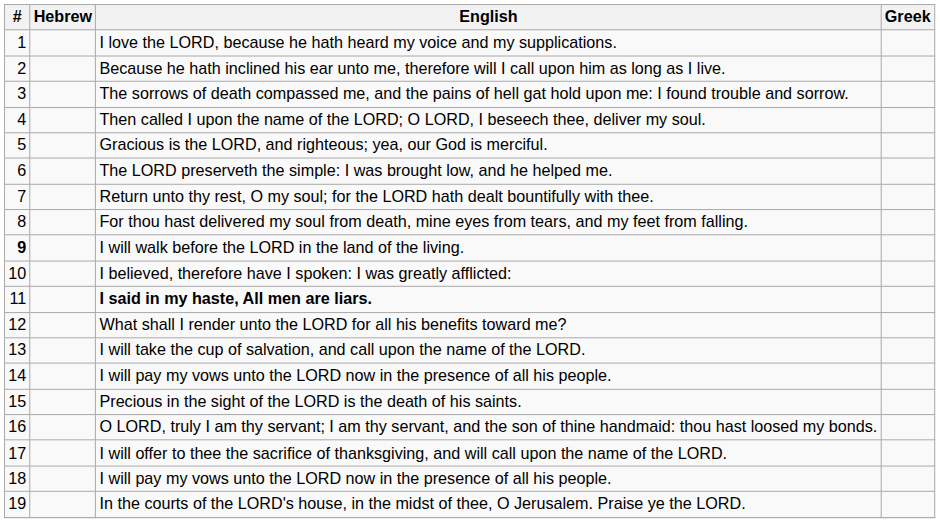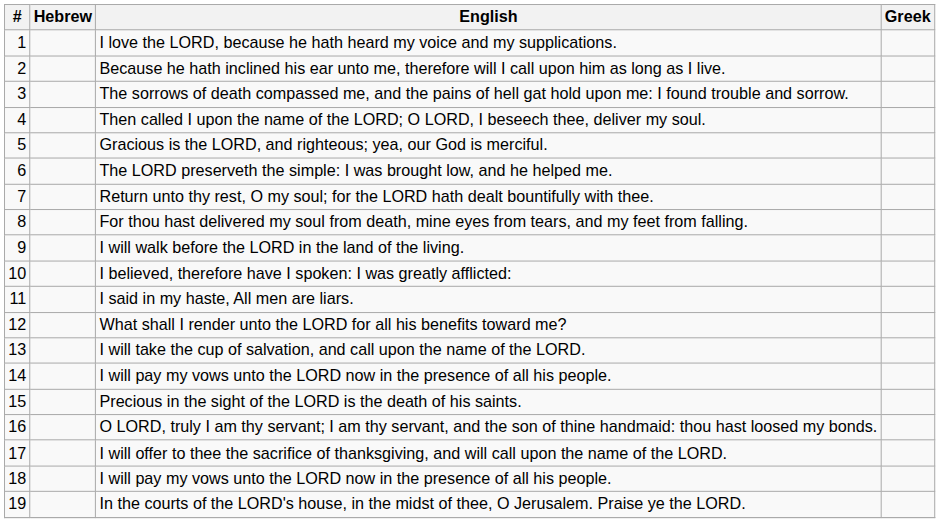(22, 247) bold -> (22, 247) normal
(236, 299) bold -> (227, 299) normal
